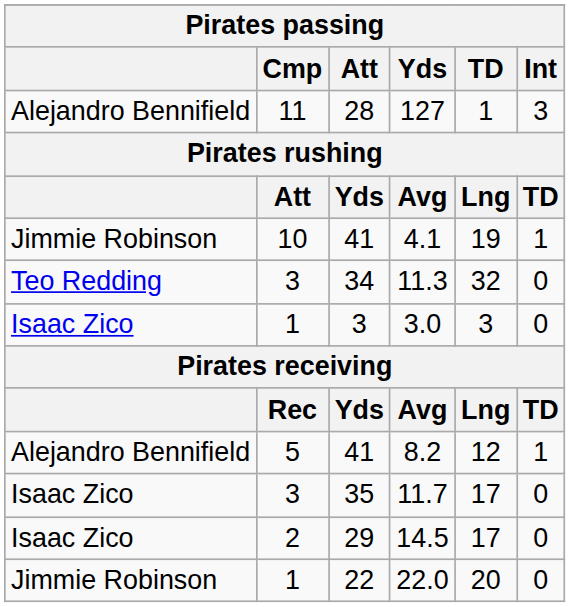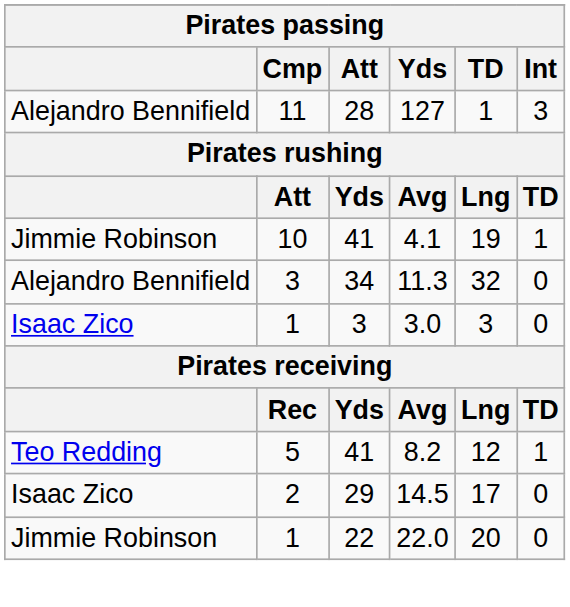(87, 281) Teo Redding -> (131, 281) Alejandro Bennifield
(131, 452) Alejandro Bennifield -> (87, 452) Teo Redding
- row: (423, 494)
